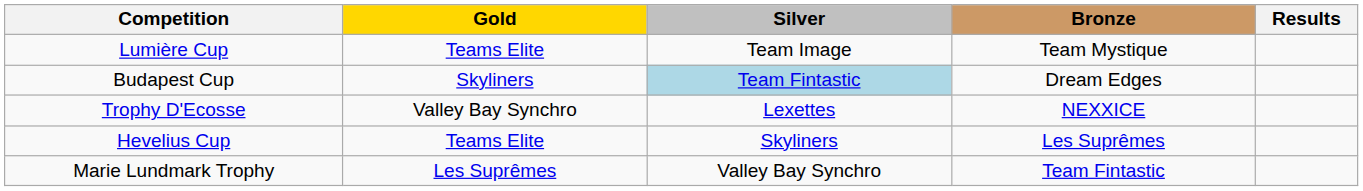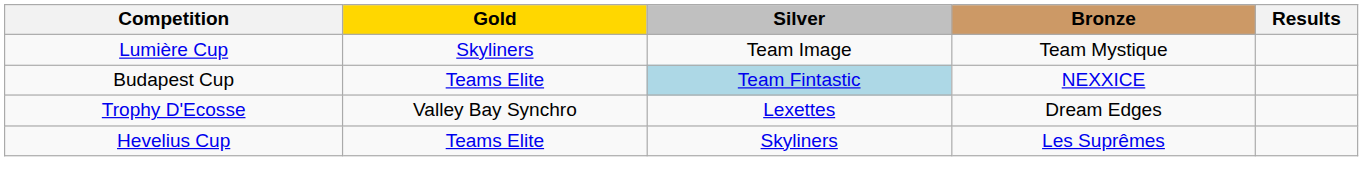(495, 49) Teams Elite -> (495, 49) Skyliners
(495, 79) Skyliners -> (495, 79) Teams Elite
(1103, 79) Dream Edges -> (1104, 79) NEXXICE
(1104, 110) NEXXICE -> (1103, 110) Dream Edges
- row: (174, 170)
